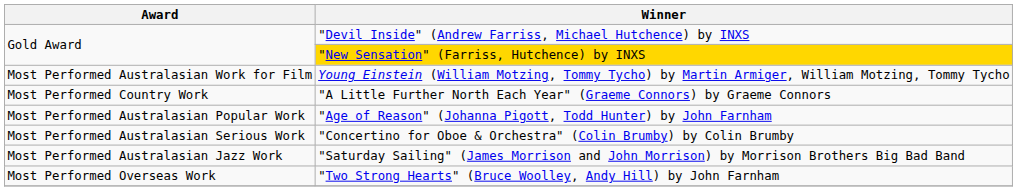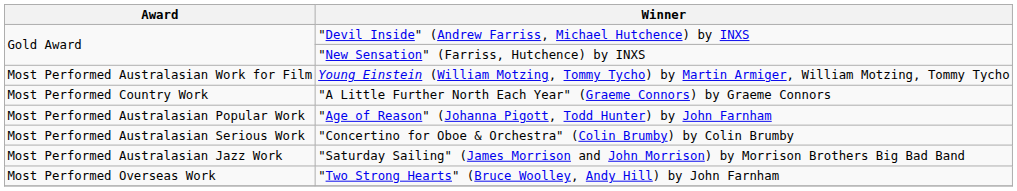(482, 55) gold background -> (482, 55) no background
